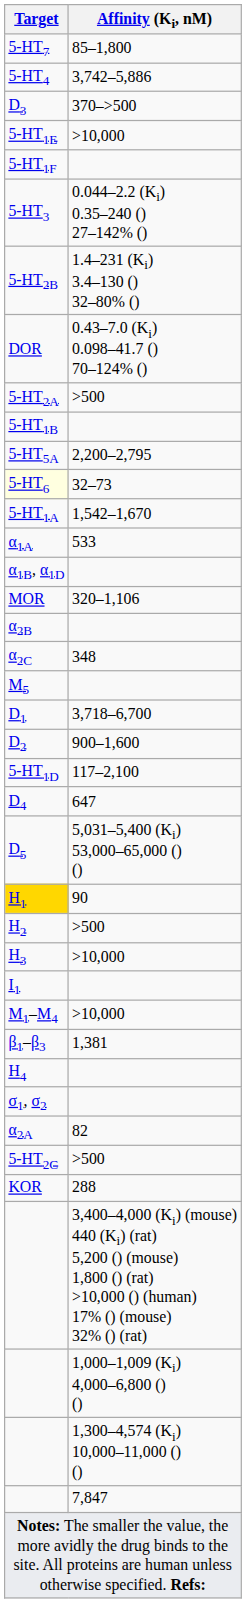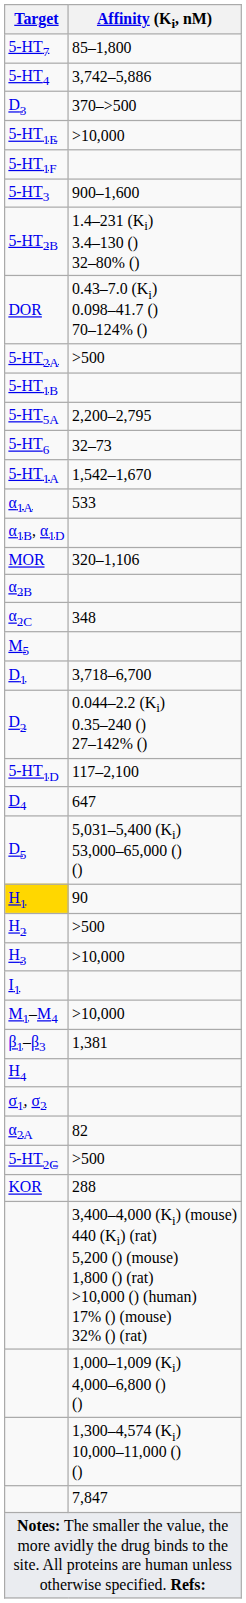(119, 212) 0.044–2.2 (Ki) 0.35–240 () 27–142% () -> (106, 193) 900–1,600
(29, 484) lightyellow background -> (29, 445) no background
(106, 743) 900–1,600 -> (119, 723) 0.044–2.2 (Ki) 0.35–240 () 27–142% ()
